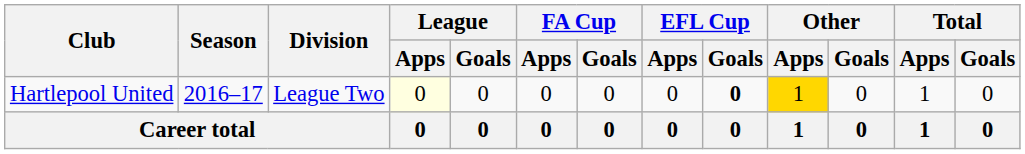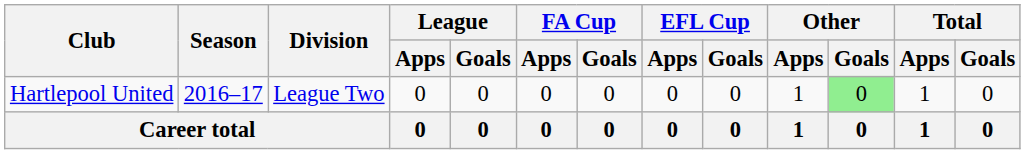(420, 93) lightyellow background -> (420, 93) no background
(735, 93) bold -> (735, 93) normal
(798, 93) gold background -> (798, 93) no background
(862, 93) no background -> (862, 93) lightgreen background
